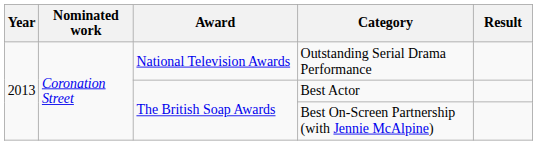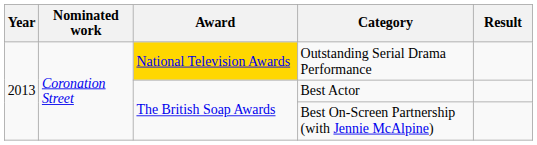(213, 61) no background -> (213, 61) gold background
